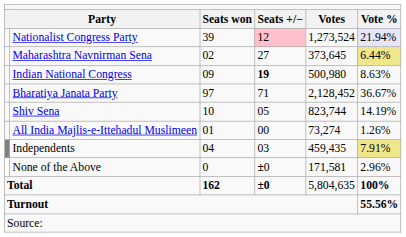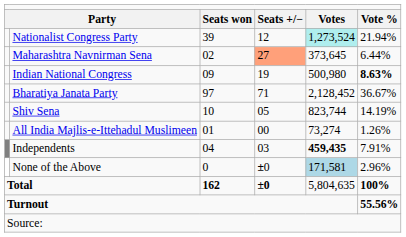(263, 37) pink background -> (263, 37) no background
(332, 37) no background -> (332, 37) paleturquoise background
(378, 37) lavender background -> (378, 37) no background
(263, 56) no background -> (263, 56) lightsalmon background
(375, 56) khaki background -> (375, 56) no background
(263, 74) bold -> (263, 74) normal
(375, 74) normal -> (376, 74) bold
(327, 148) normal -> (327, 148) bold
(375, 148) khaki background -> (375, 148) no background
(327, 167) no background -> (327, 167) lightblue background
